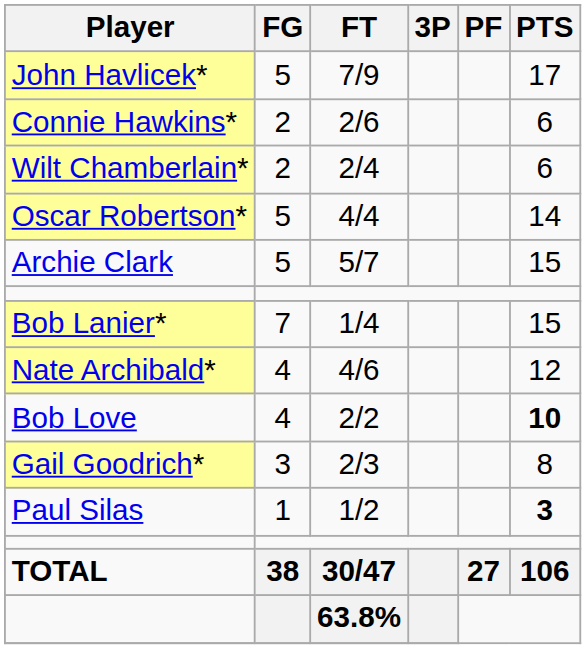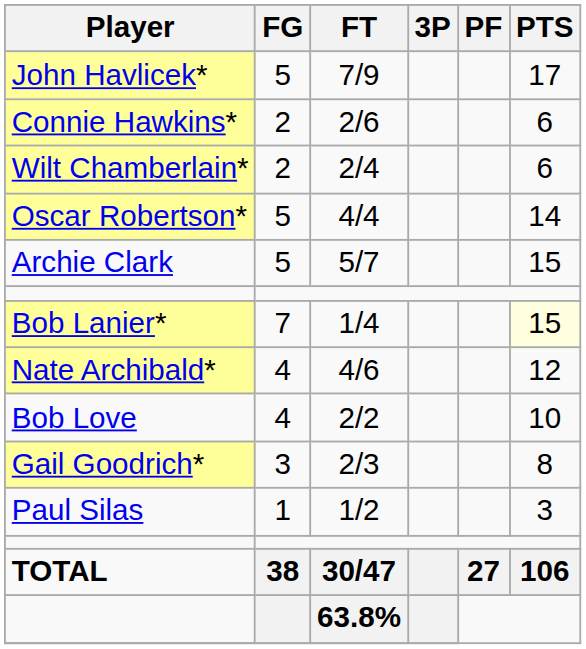(545, 323) no background -> (545, 323) lightyellow background
(545, 417) bold -> (545, 417) normal
(545, 511) bold -> (545, 511) normal
